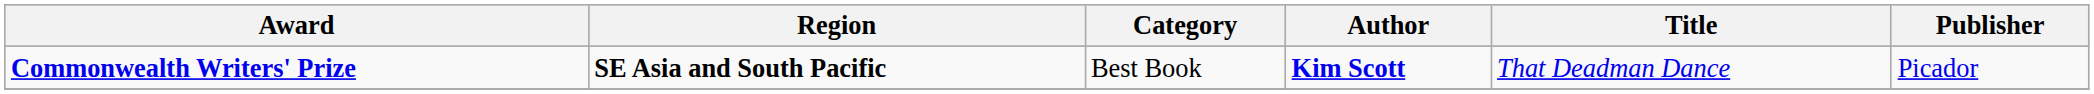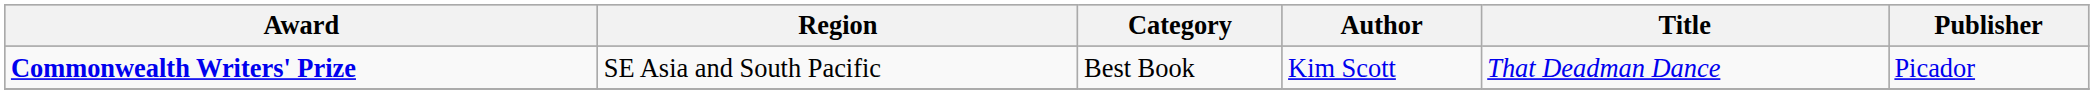(740, 67) bold -> (742, 67) normal
(1348, 67) bold -> (1342, 67) normal
